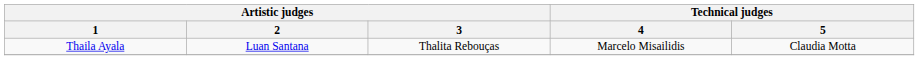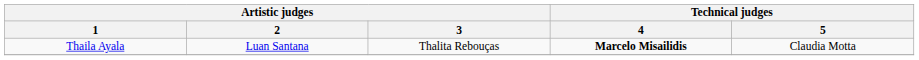(641, 46) normal -> (641, 46) bold
